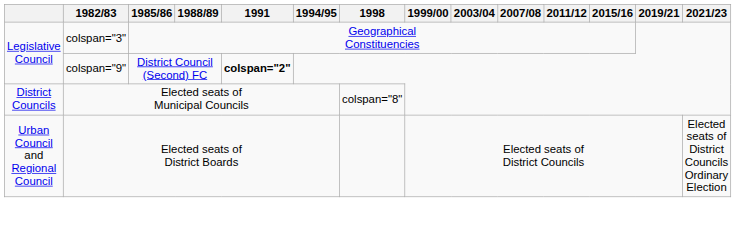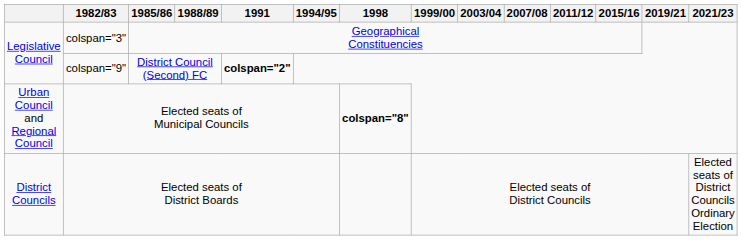(34, 99) District Councils -> (34, 118) Urban Council and Regional Council
(372, 99) normal -> (375, 118) bold
(34, 155) Urban Council and Regional Council -> (34, 194) District Councils
